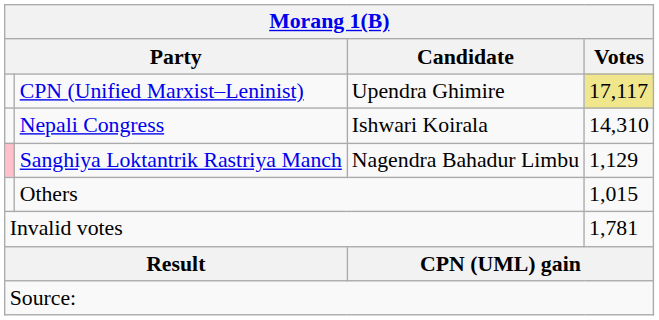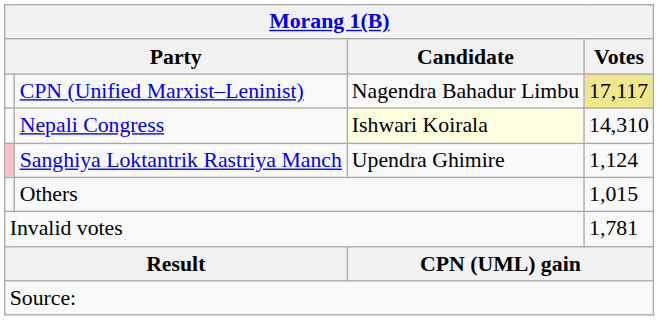(428, 90) Upendra Ghimire -> (465, 90) Nagendra Bahadur Limbu
(420, 125) no background -> (420, 125) lightyellow background
(465, 159) Nagendra Bahadur Limbu -> (428, 159) Upendra Ghimire
(614, 159) 1,129 -> (614, 159) 1,124
